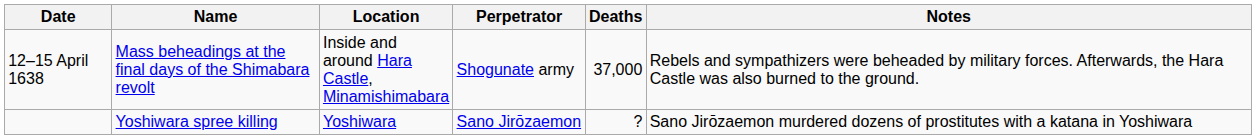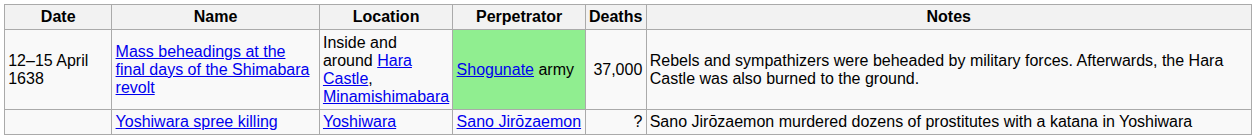(515, 69) no background -> (515, 69) lightgreen background
